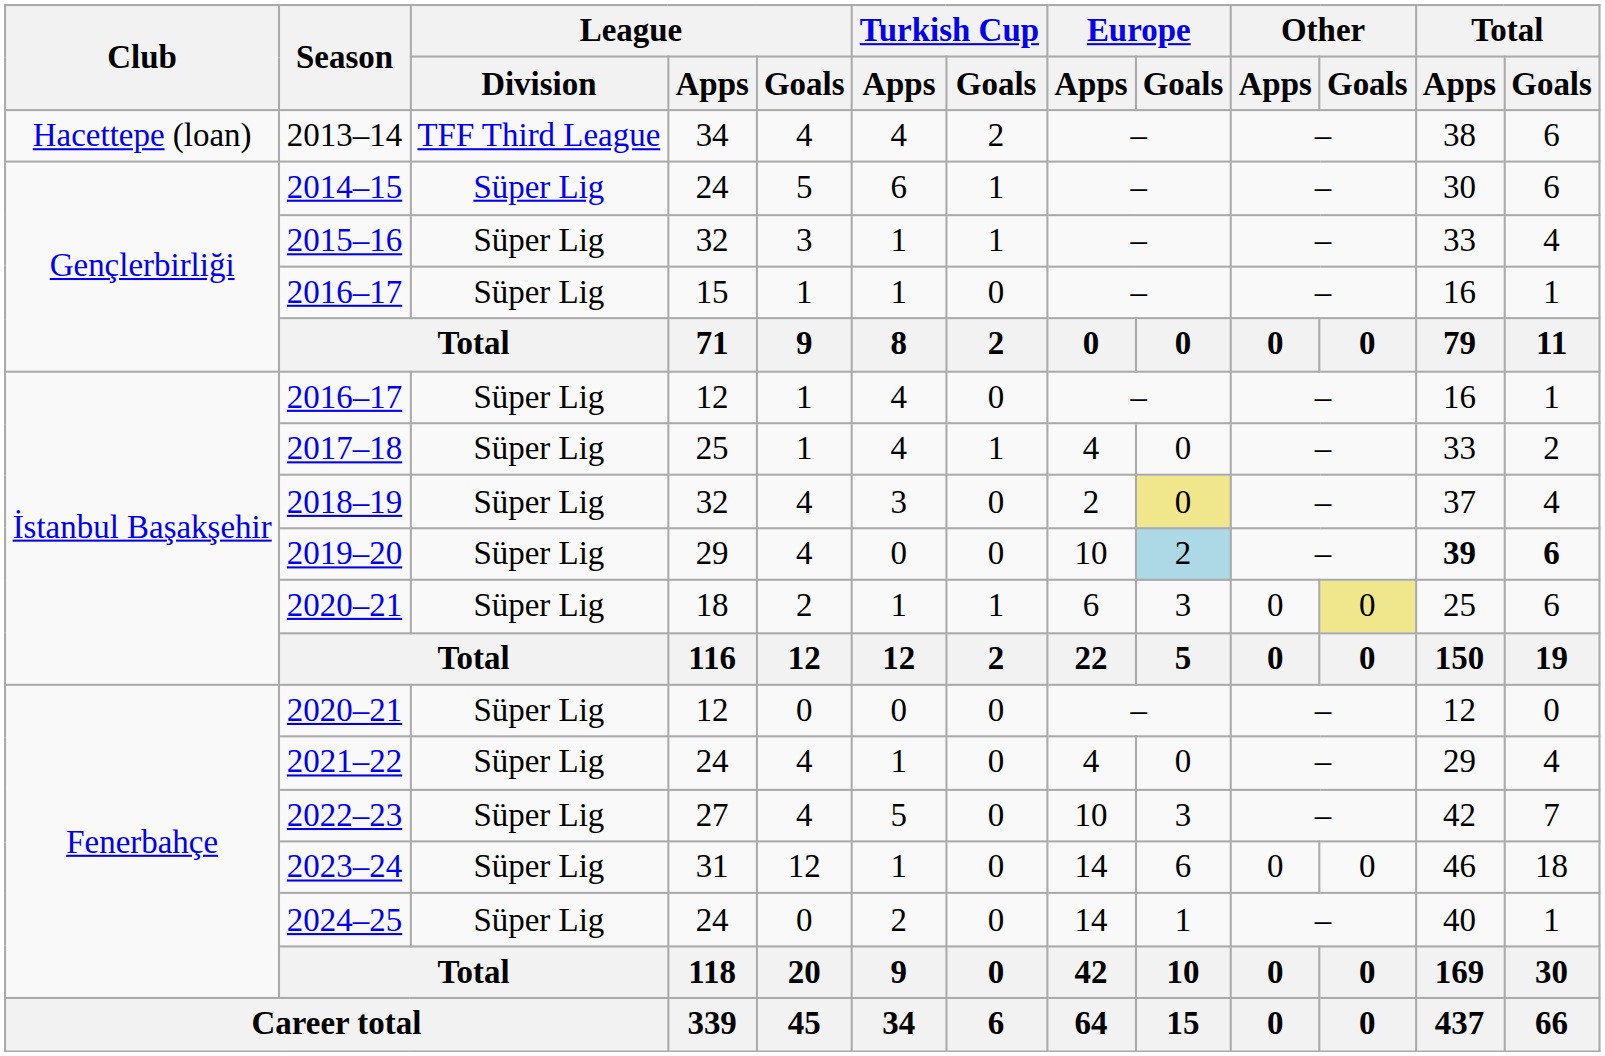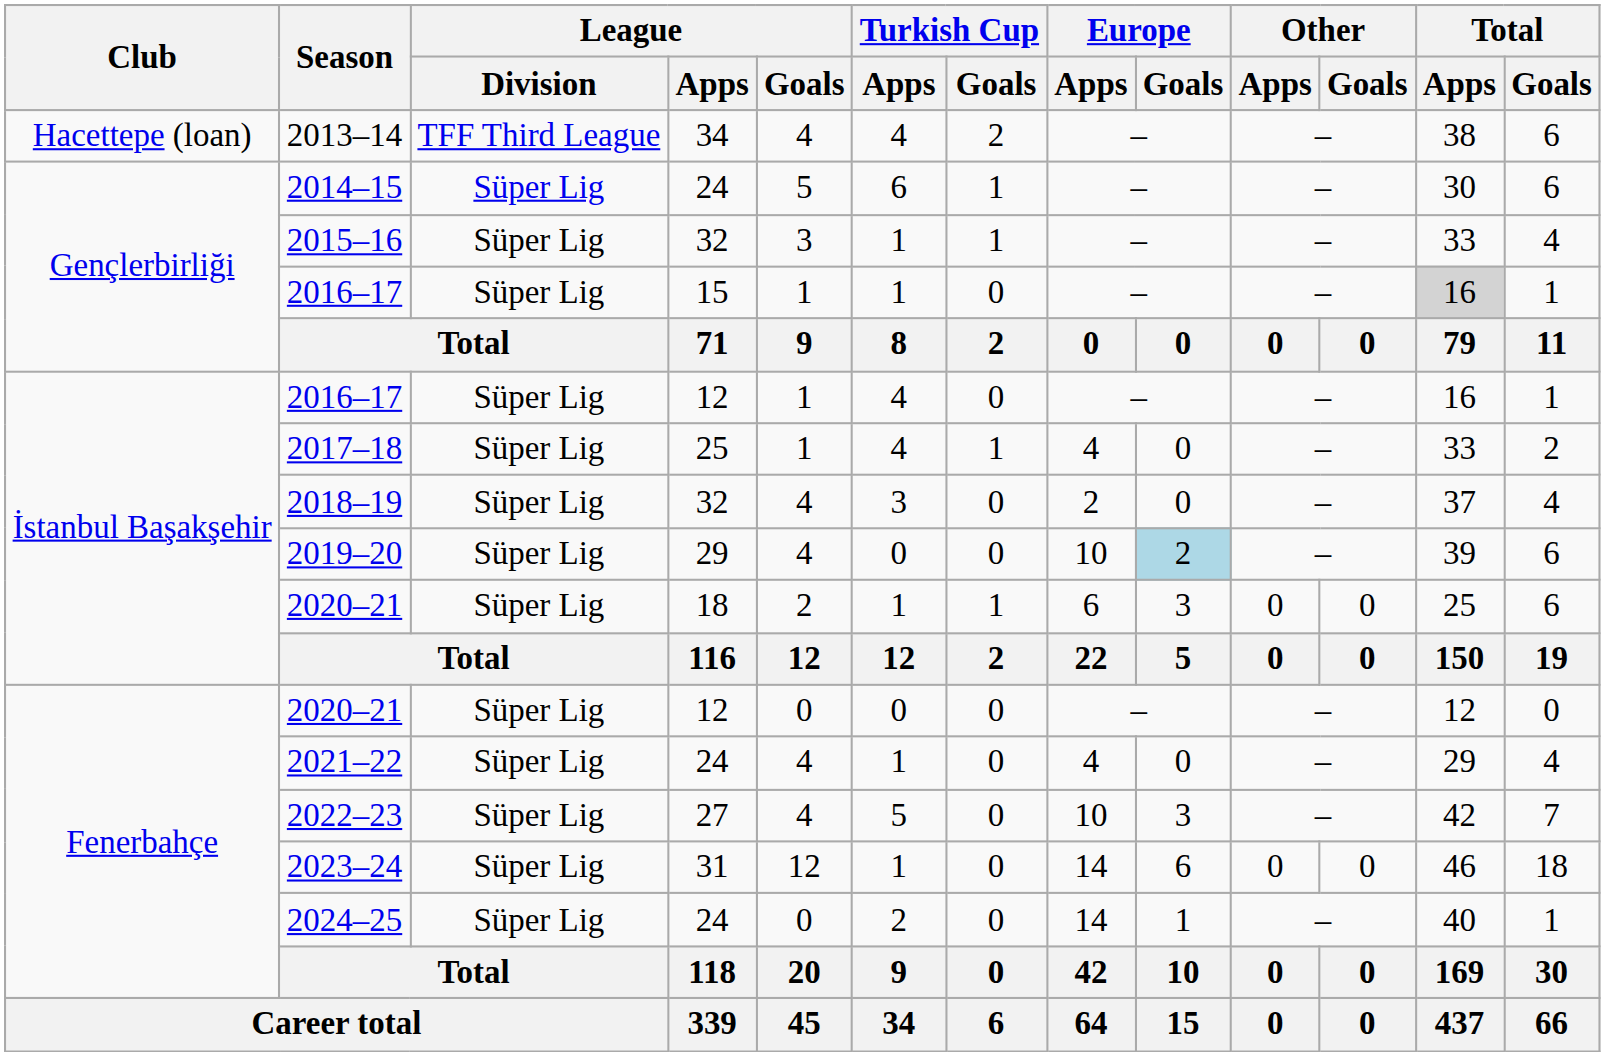(1459, 291) no background -> (1459, 291) lightgrey background
(1183, 501) khaki background -> (1183, 501) no background
(1459, 553) bold -> (1459, 553) normal
(1552, 553) bold -> (1552, 553) normal
(1367, 605) khaki background -> (1367, 605) no background
